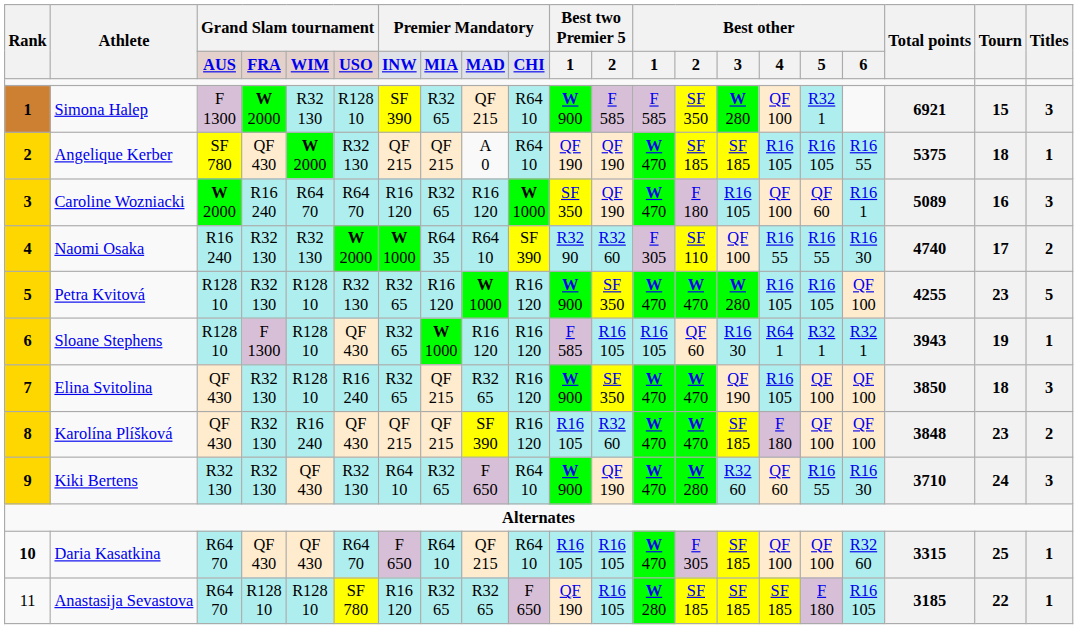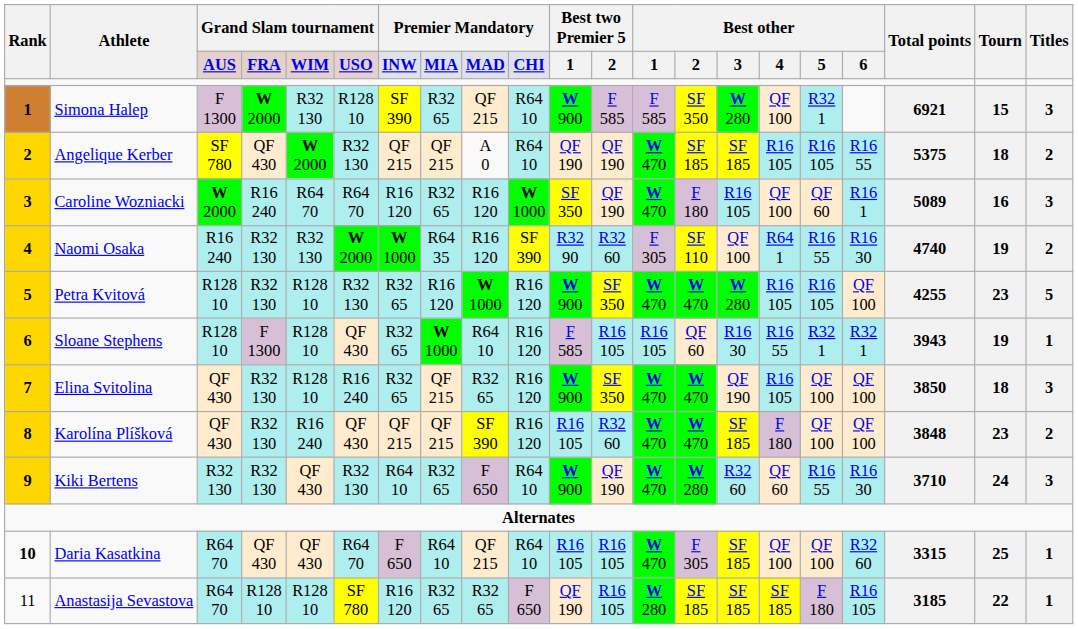(1049, 155) 1 -> (1049, 155) 2
(485, 248) R64 10 -> (485, 248) R16 120
(780, 248) R16 55 -> (780, 248) R64 1
(1000, 248) 17 -> (1000, 248) 19
(485, 341) R16 120 -> (485, 341) R64 10
(780, 341) R64 1 -> (780, 341) R16 55
